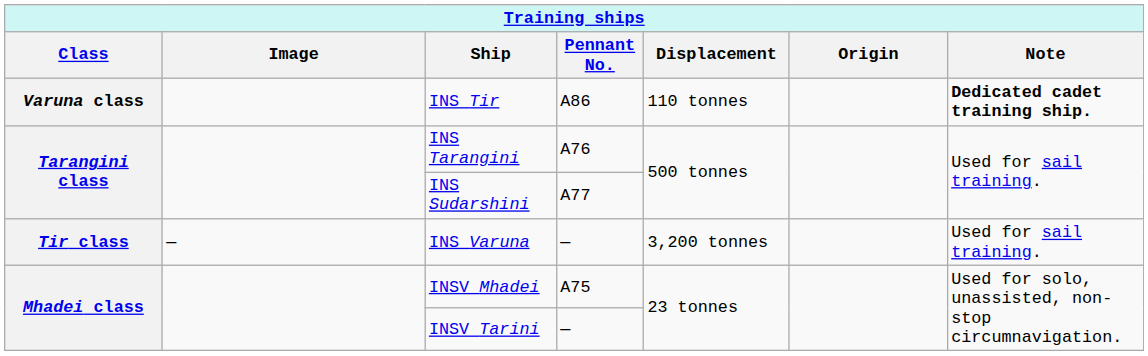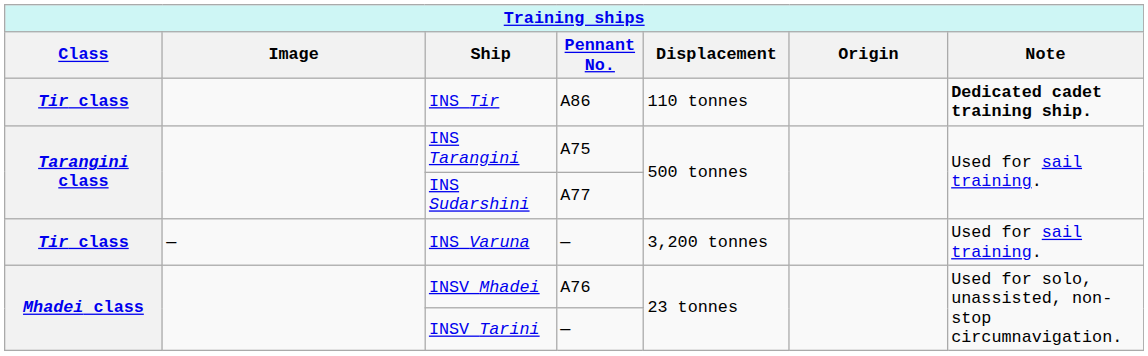(83, 102) Varuna class -> (83, 102) Tir class
(575, 149) A76 -> (575, 149) A75
(575, 287) A75 -> (575, 287) A76
